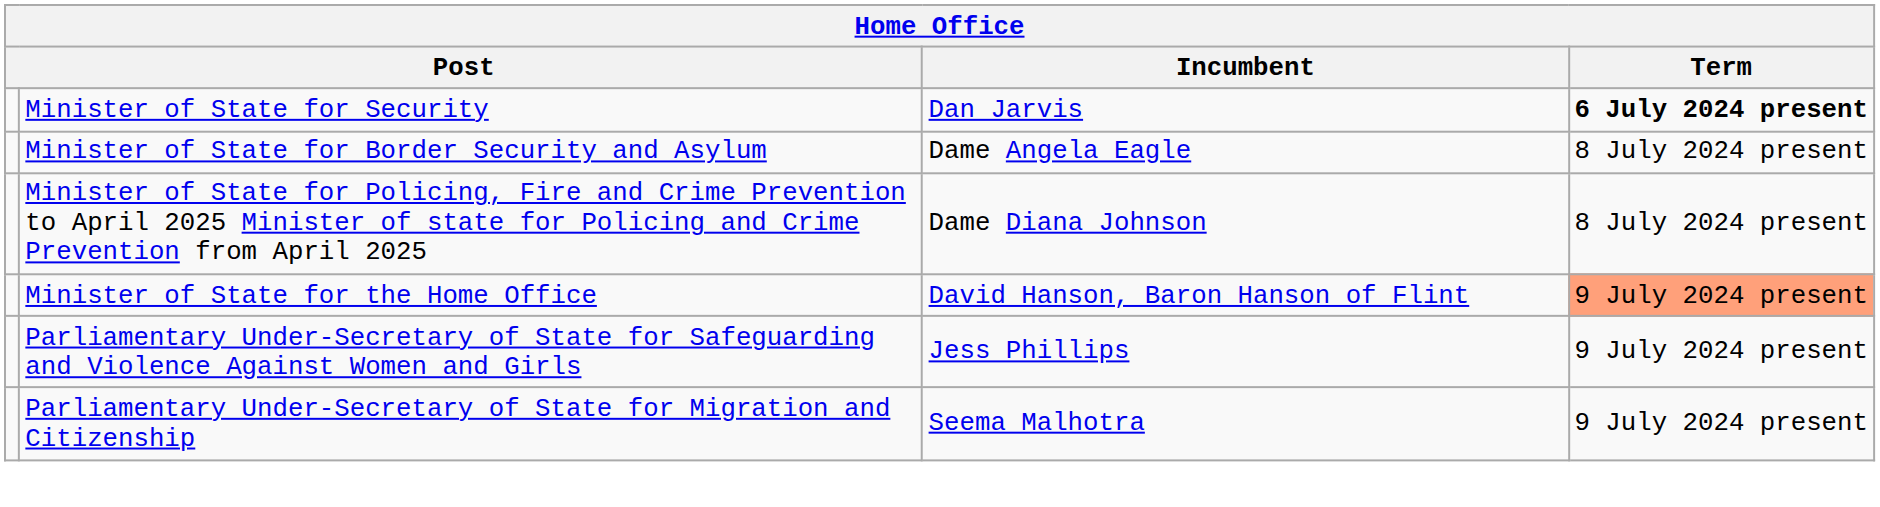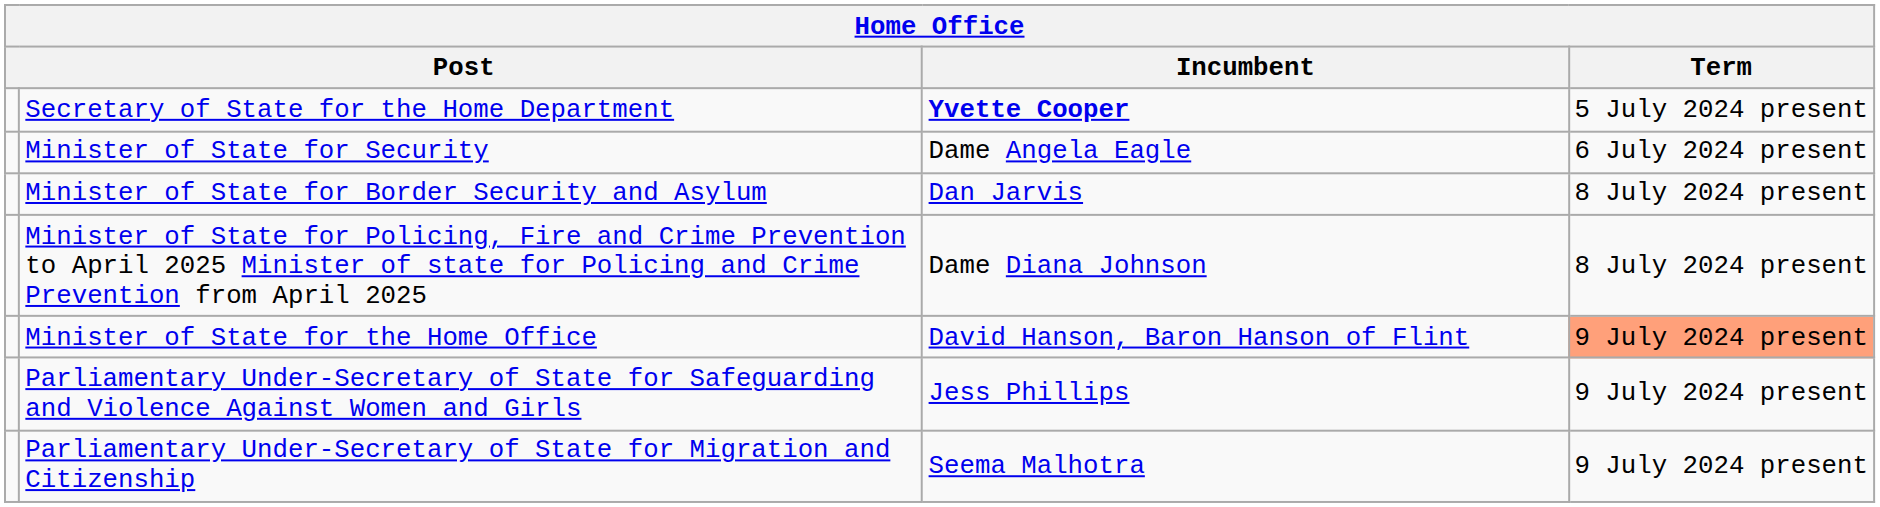+ row: (350, 110)
(1006, 110) Dan Jarvis -> (1060, 152) Dame Angela Eagle
(1721, 110) bold -> (1721, 152) normal
(1060, 152) Dame Angela Eagle -> (1006, 194) Dan Jarvis
